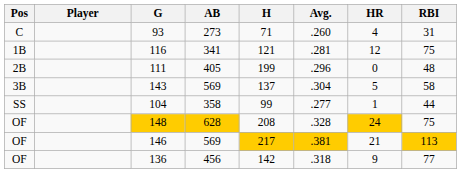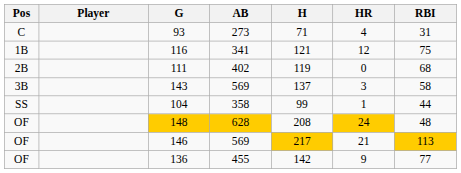- column: (321, 13)
(212, 68) 405 -> (241, 68) 402
(266, 68) 199 -> (302, 68) 119
(429, 68) 48 -> (425, 68) 68
(375, 86) 5 -> (364, 86) 3
(429, 123) 75 -> (425, 123) 48
(212, 159) 456 -> (241, 159) 455
